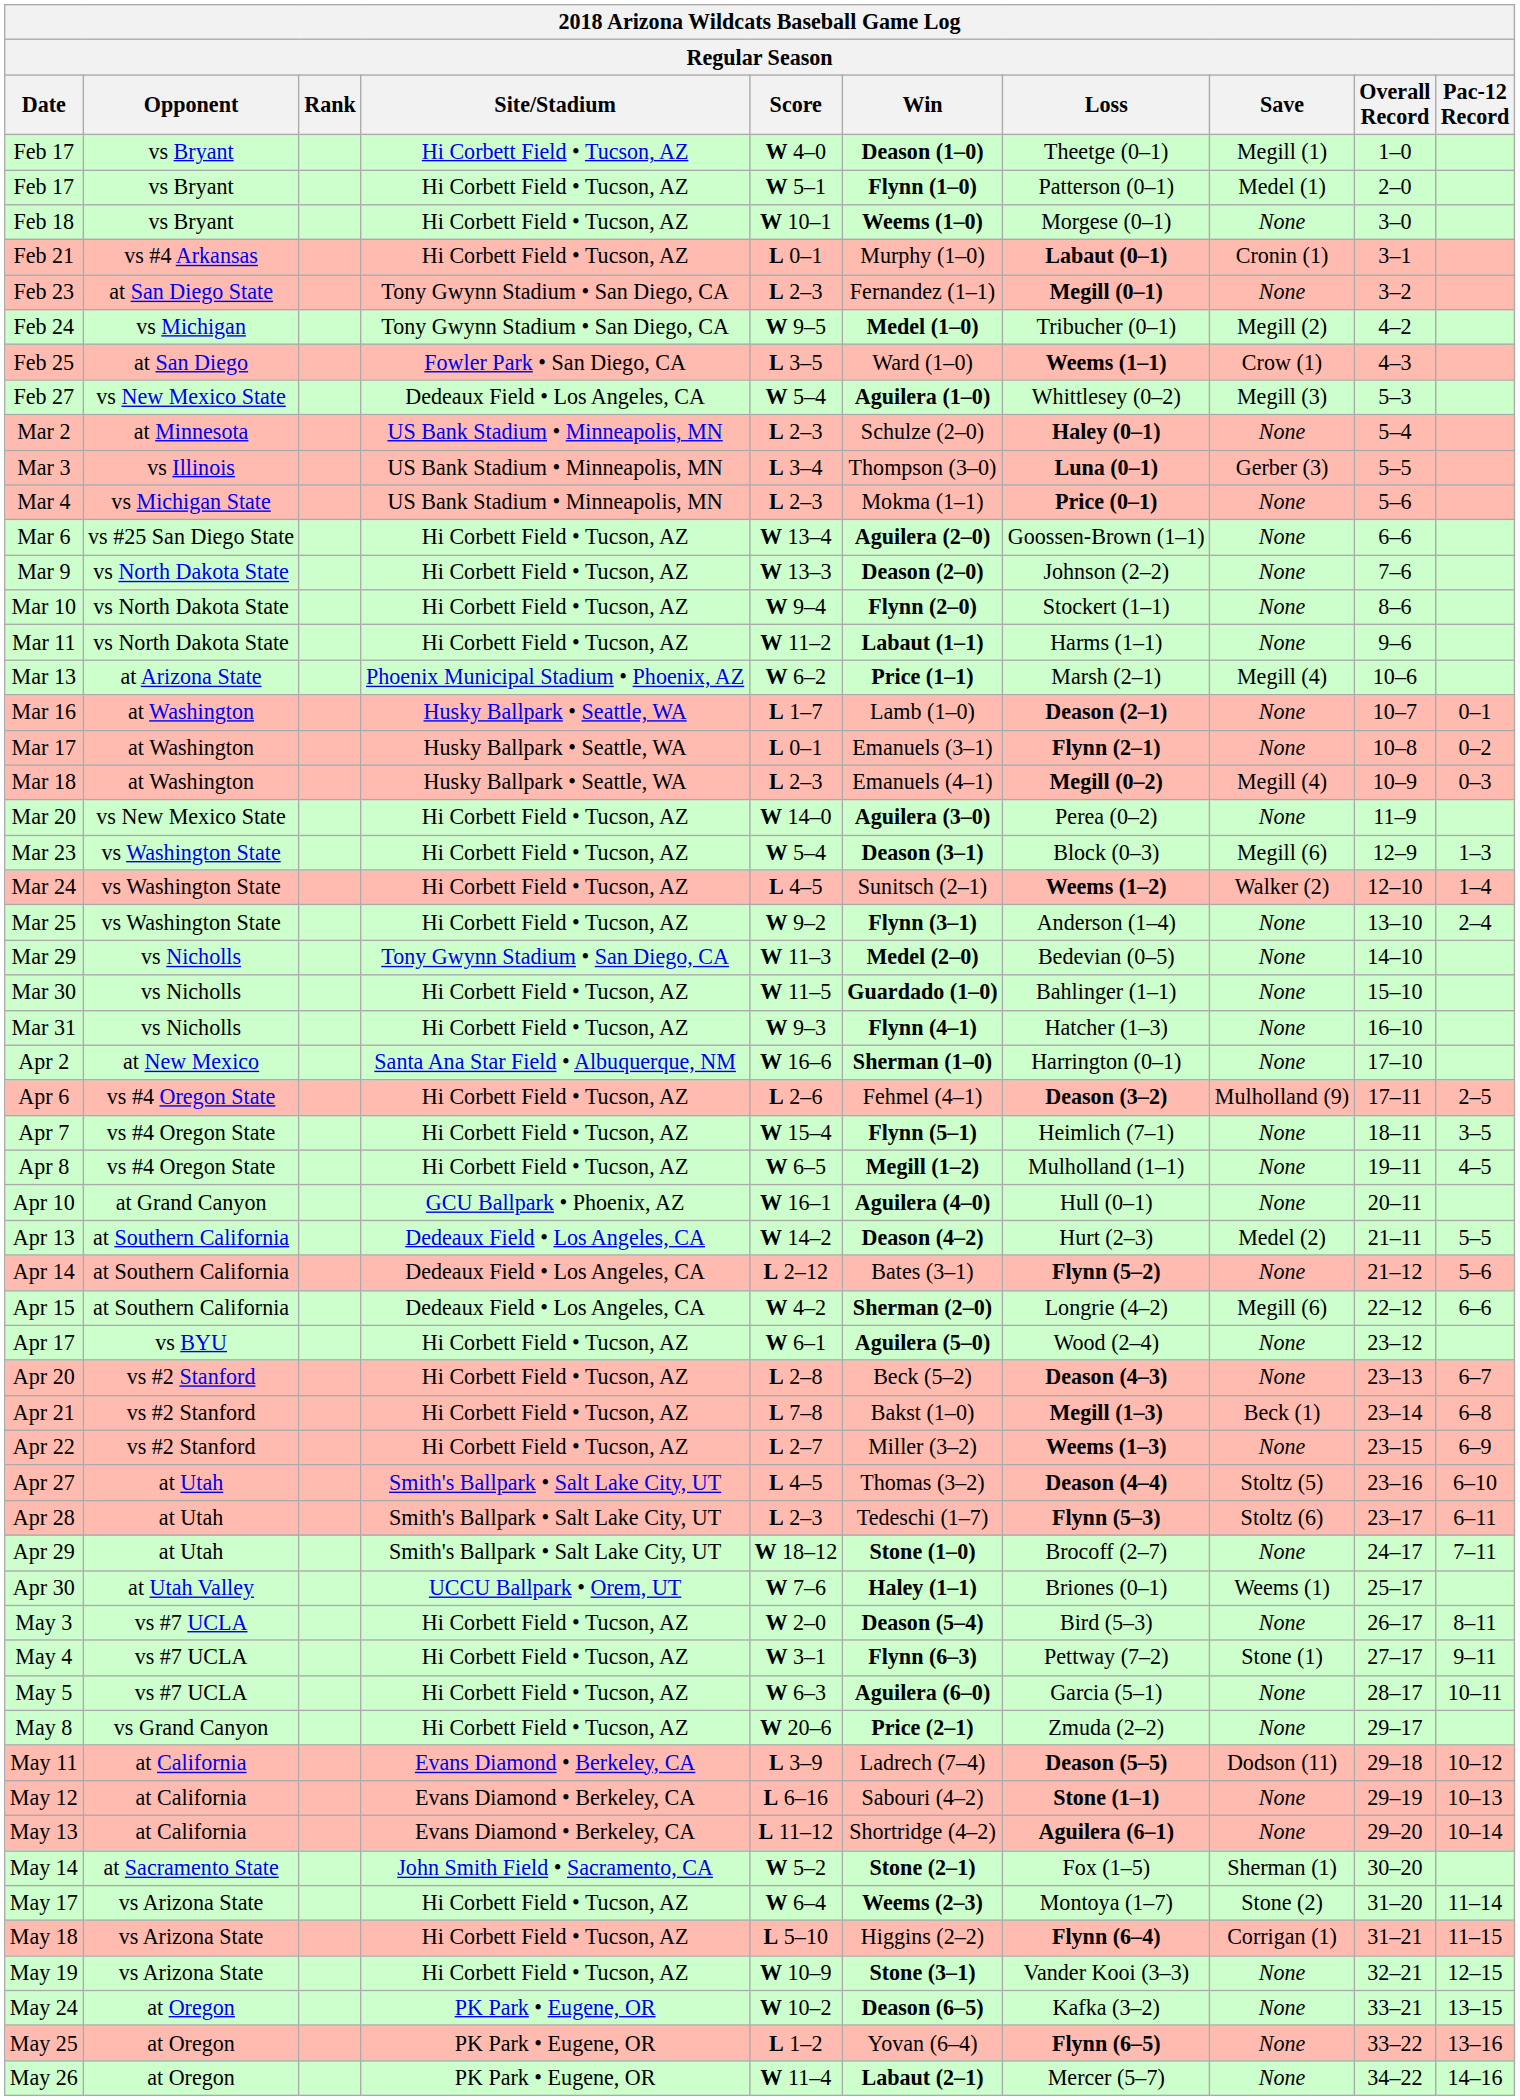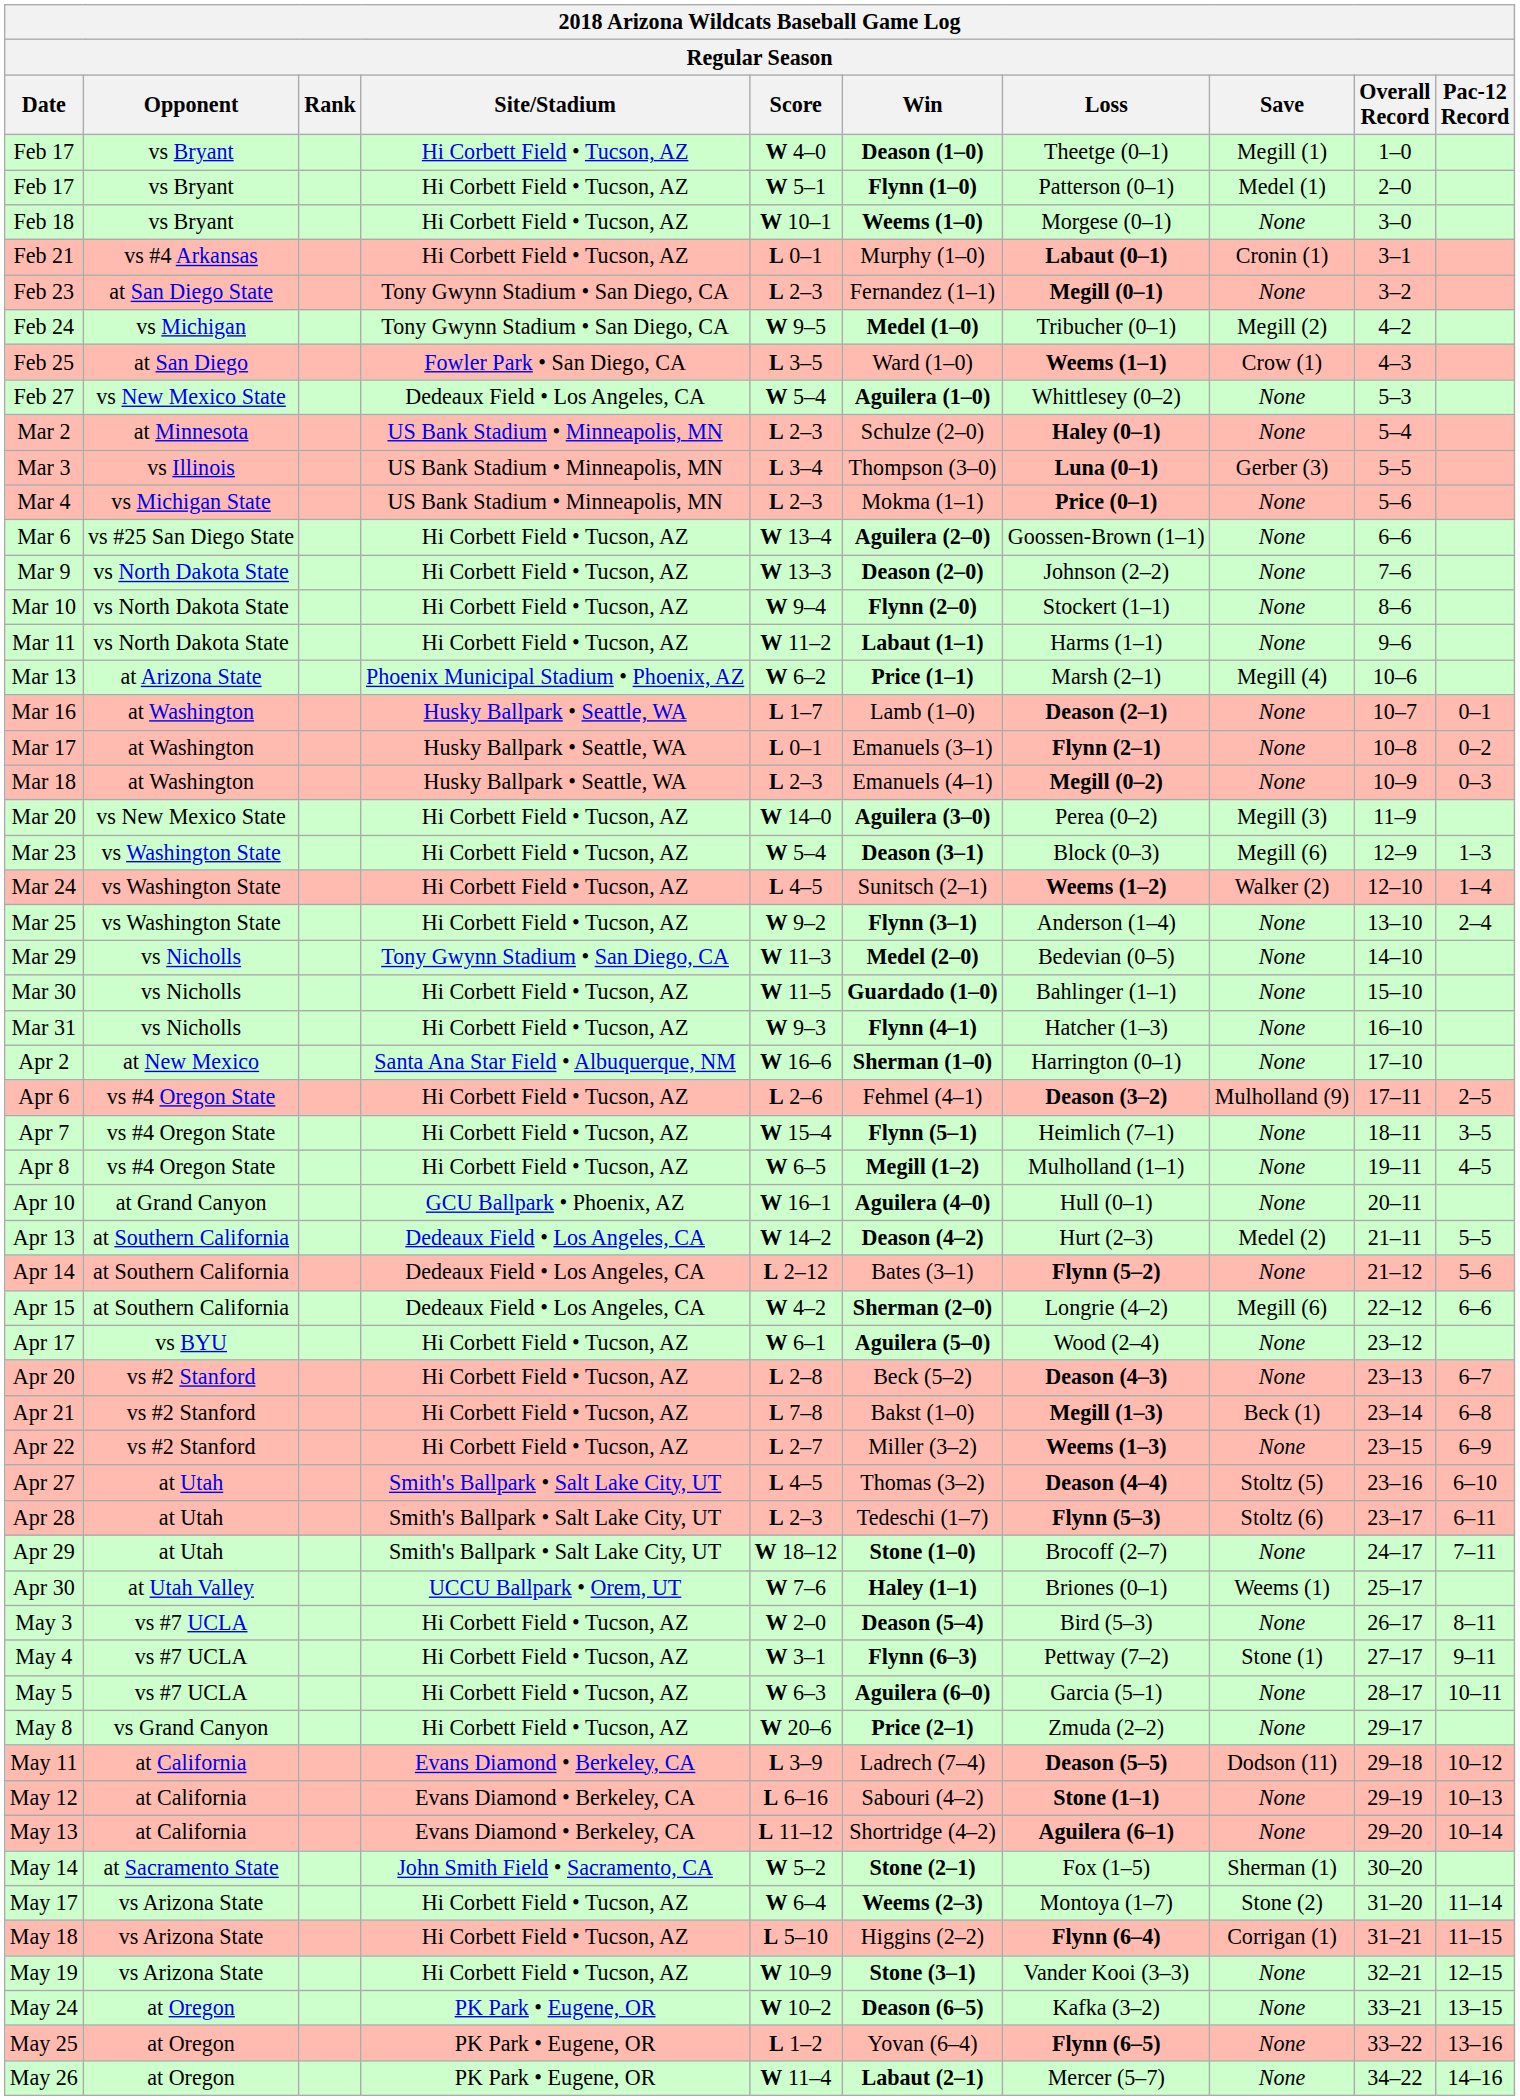(1282, 397) Megill (3) -> (1282, 397) None
(1282, 782) Megill (4) -> (1282, 782) None
(1282, 817) None -> (1282, 817) Megill (3)
